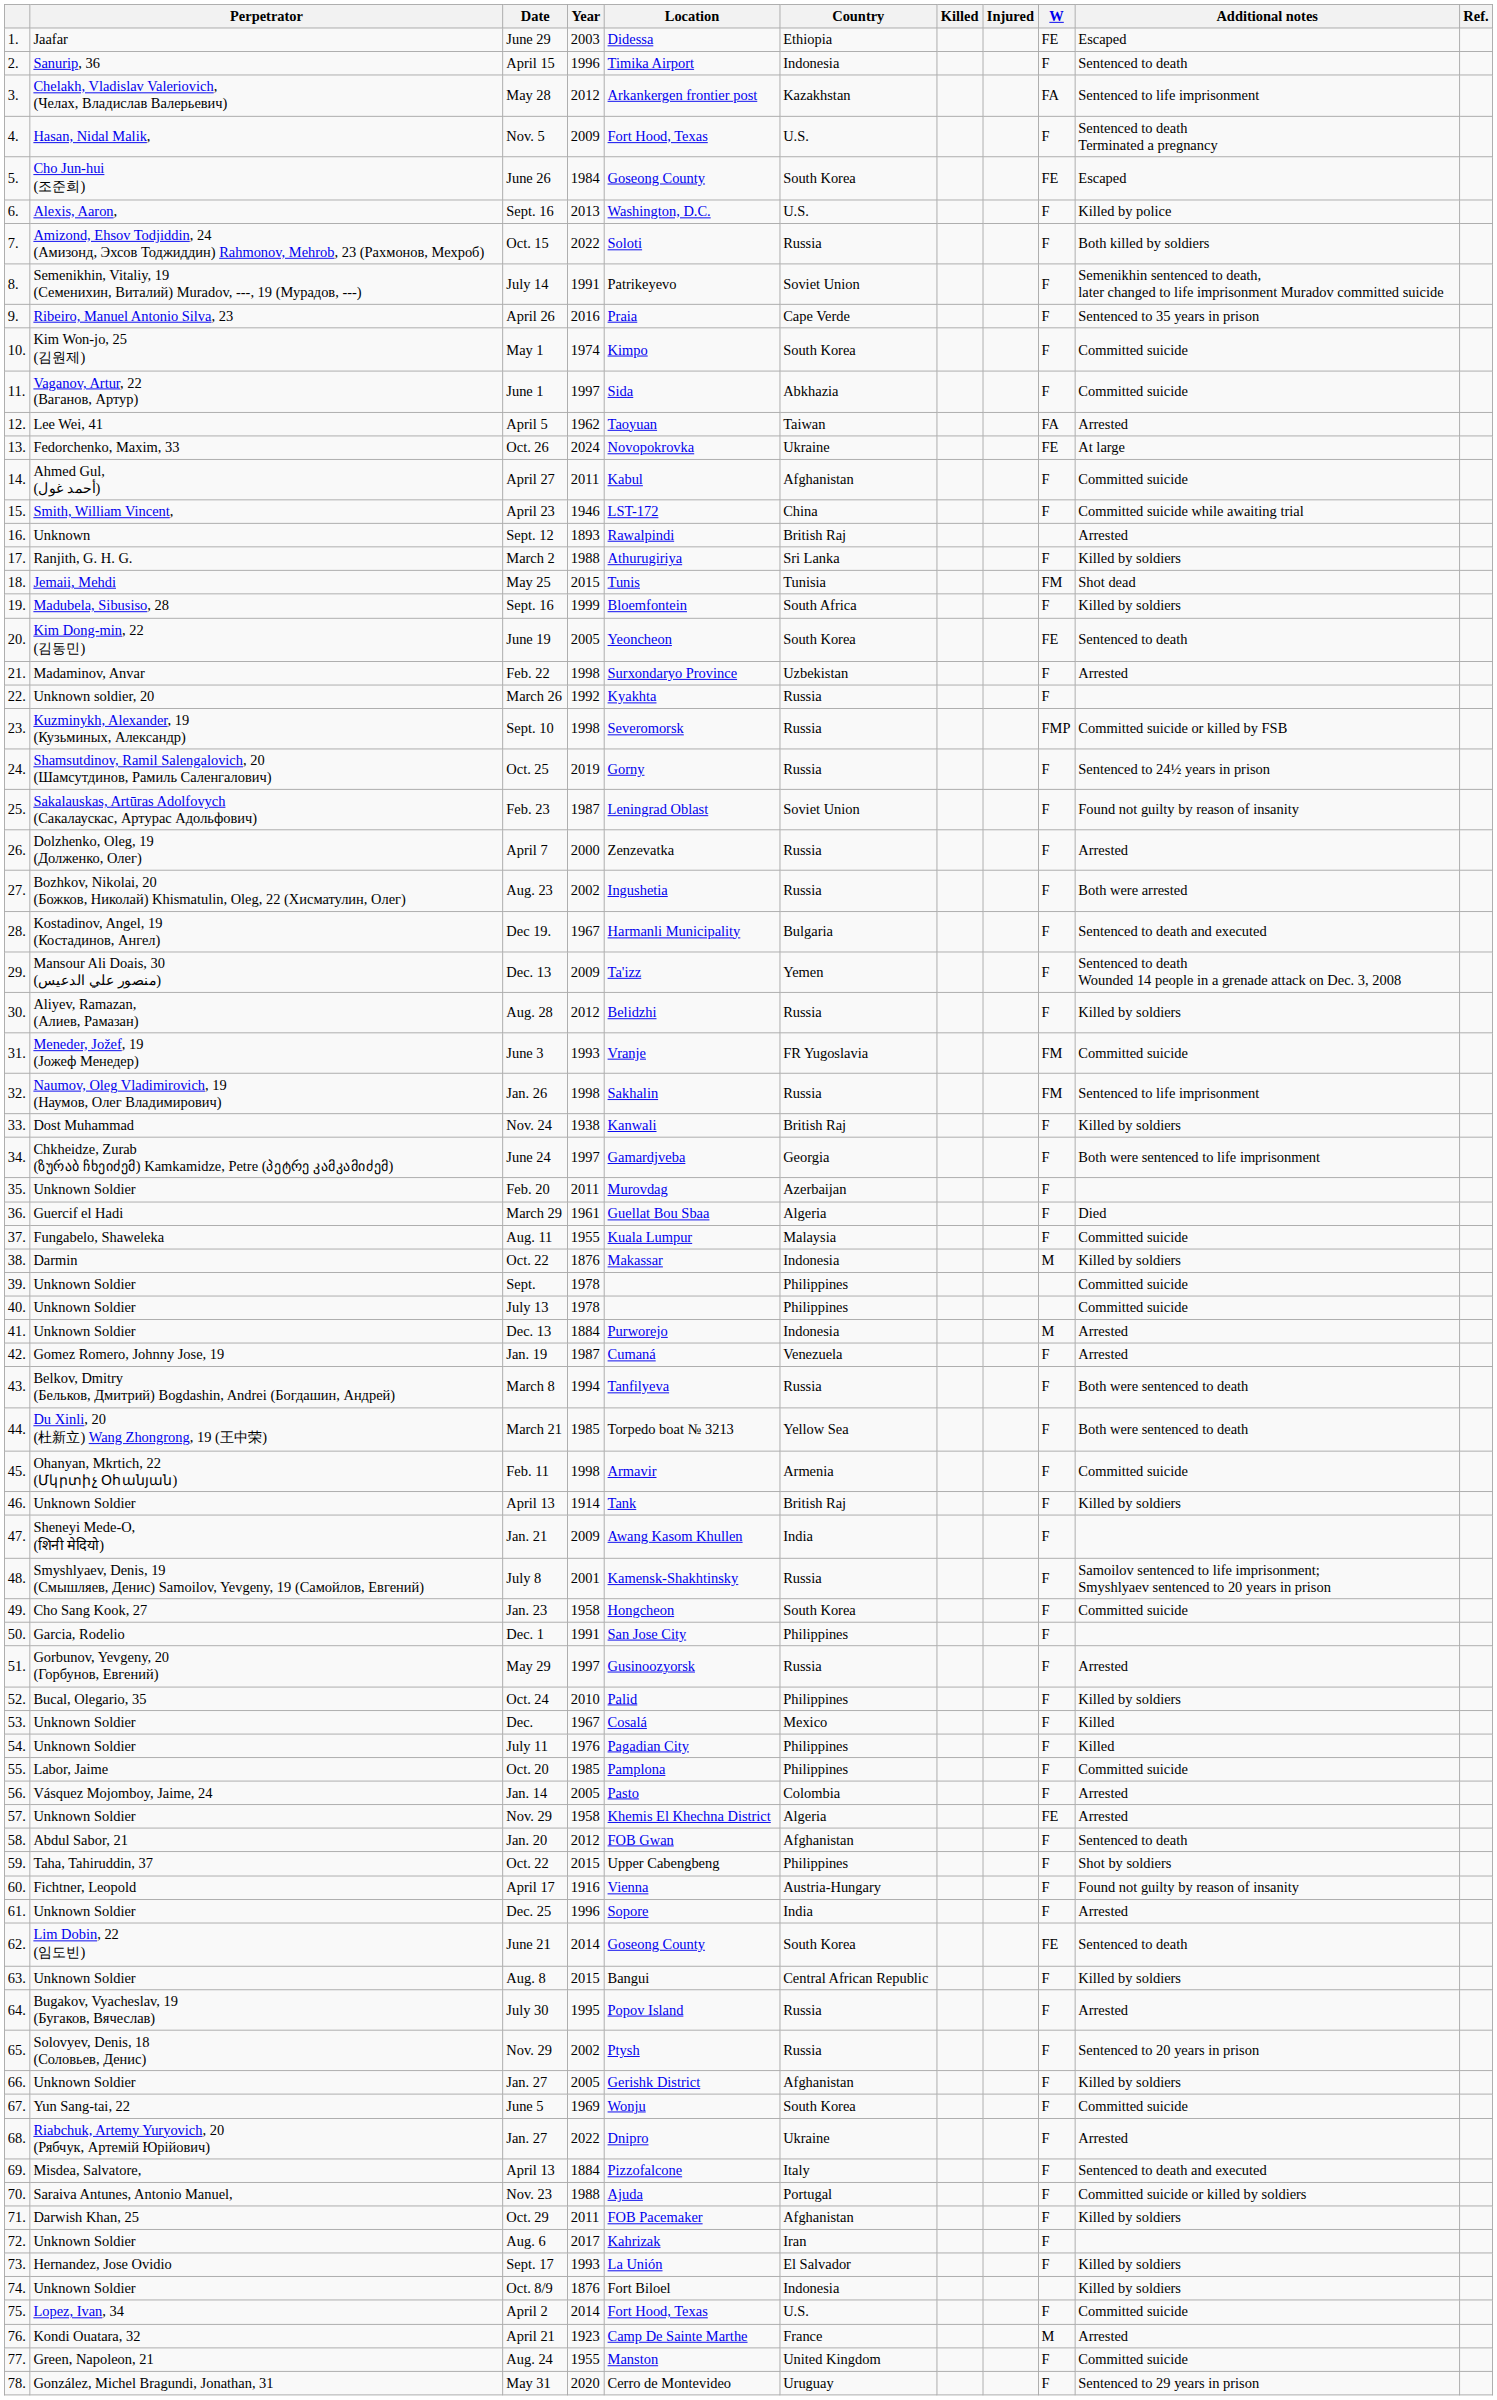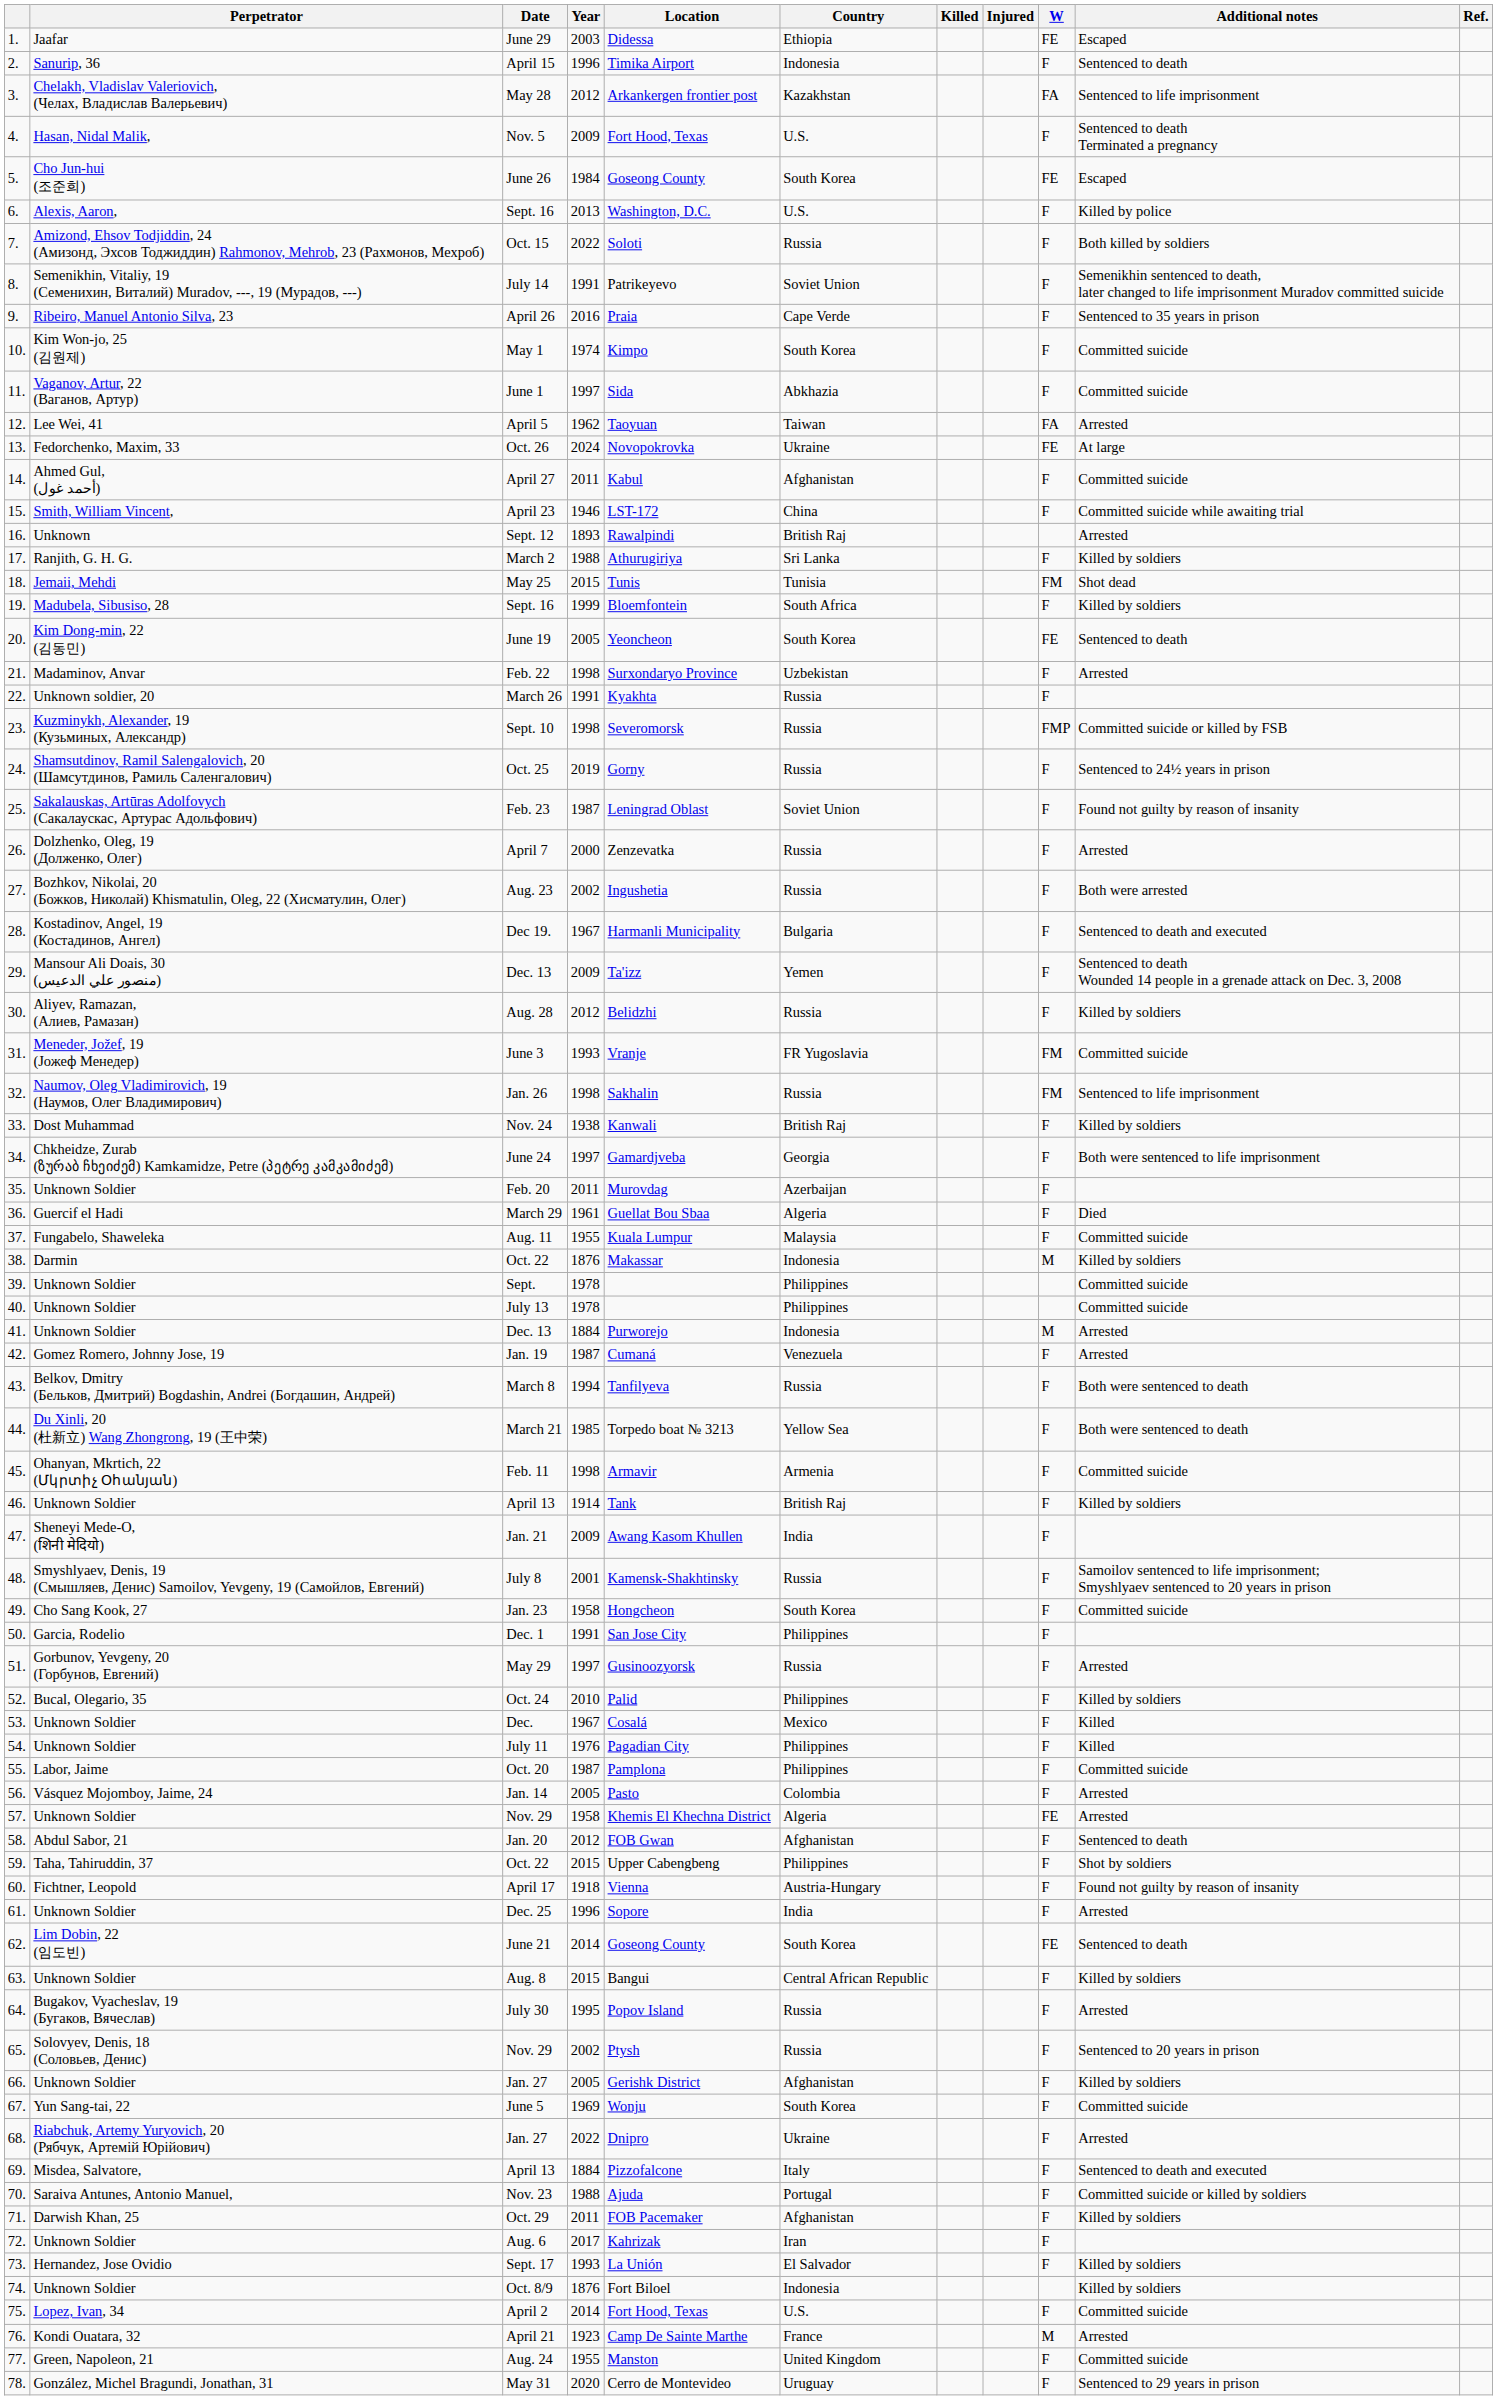(585, 696) 1992 -> (585, 696) 1991
(585, 1769) 1985 -> (585, 1769) 1987
(585, 1887) 1916 -> (585, 1887) 1918
